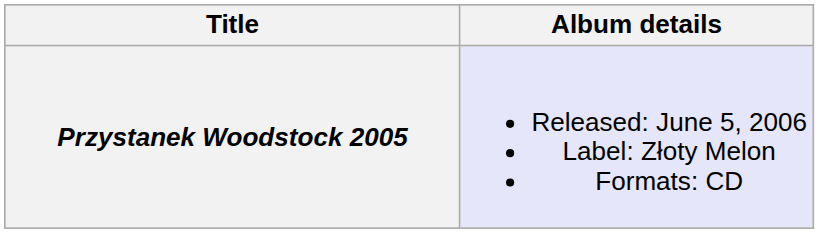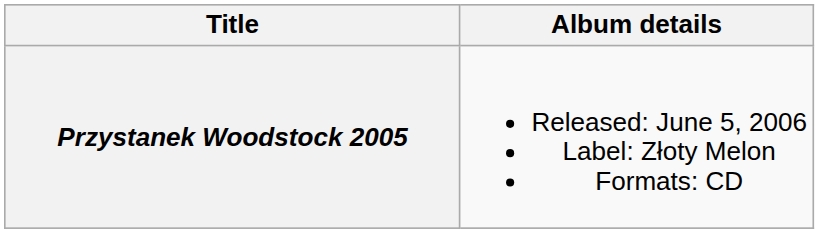(637, 152) lavender background -> (637, 152) no background
